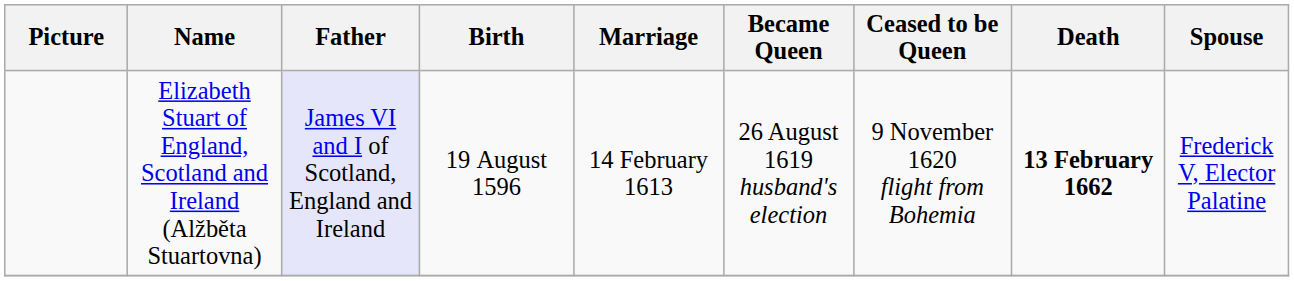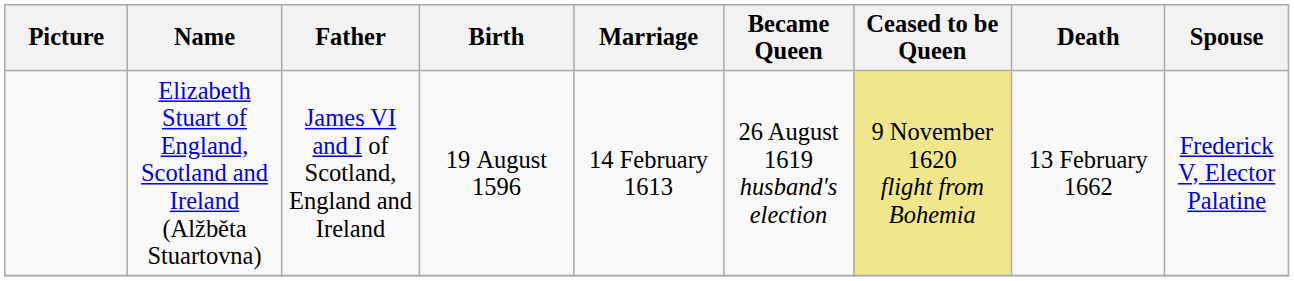(351, 172) lavender background -> (351, 172) no background
(932, 172) no background -> (932, 172) khaki background
(1088, 172) bold -> (1088, 172) normal
